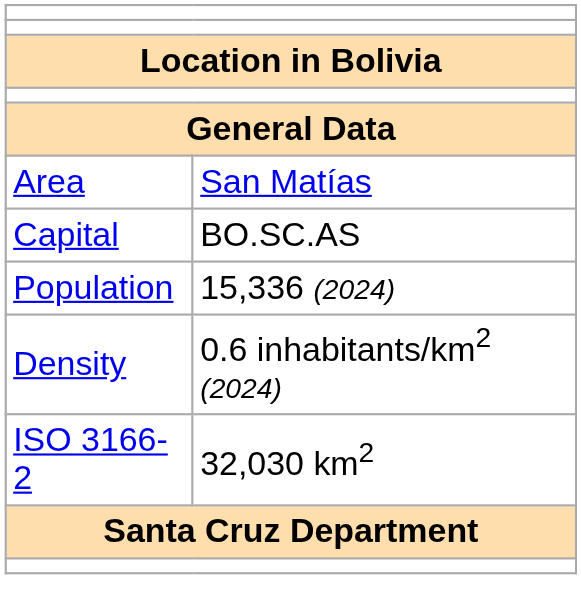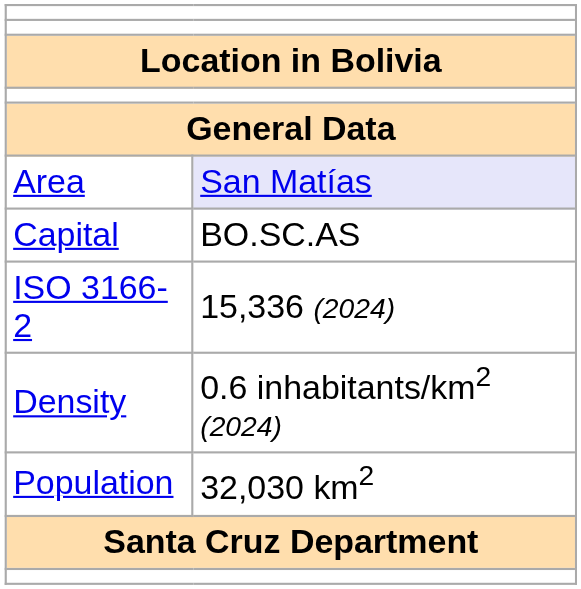(286, 181) no background -> (286, 181) lavender background
(93, 287) Population -> (90, 306) ISO 3166-2
(90, 459) ISO 3166-2 -> (93, 483) Population
